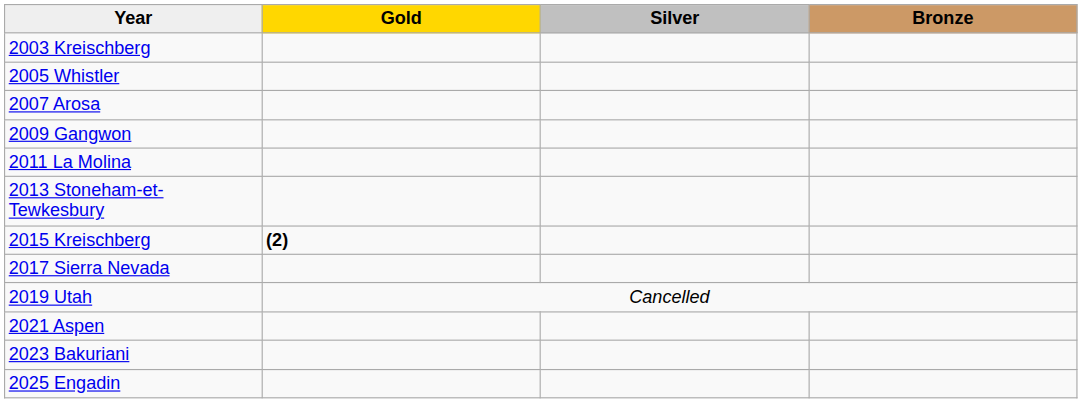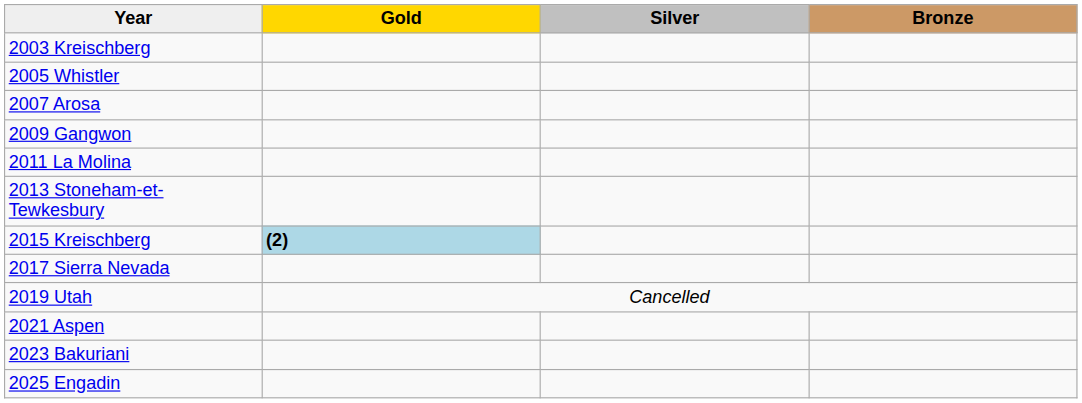(277, 239) no background -> (277, 239) lightblue background
